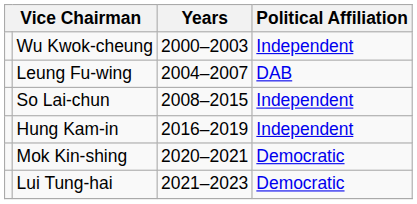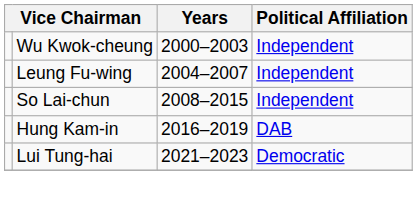(274, 73) DAB -> (305, 73) Independent
(305, 128) Independent -> (274, 128) DAB
- row: (72, 156)
